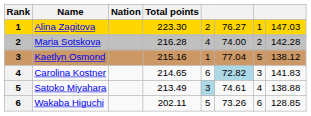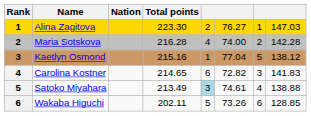(234, 73) lightblue background -> (234, 73) no background
